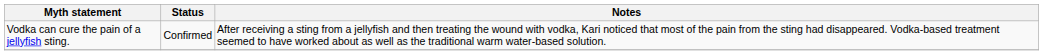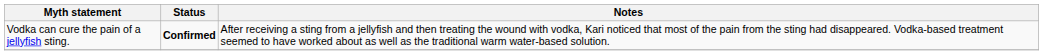(188, 35) normal -> (189, 35) bold
